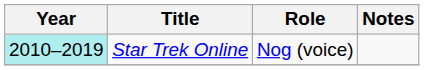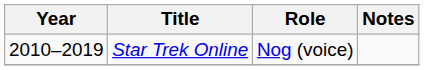(56, 49) paleturquoise background -> (56, 49) no background
